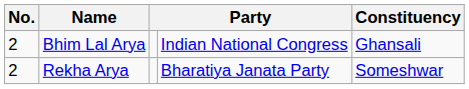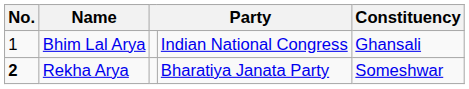(13, 44) 2 -> (13, 44) 1
(13, 70) normal -> (13, 70) bold
